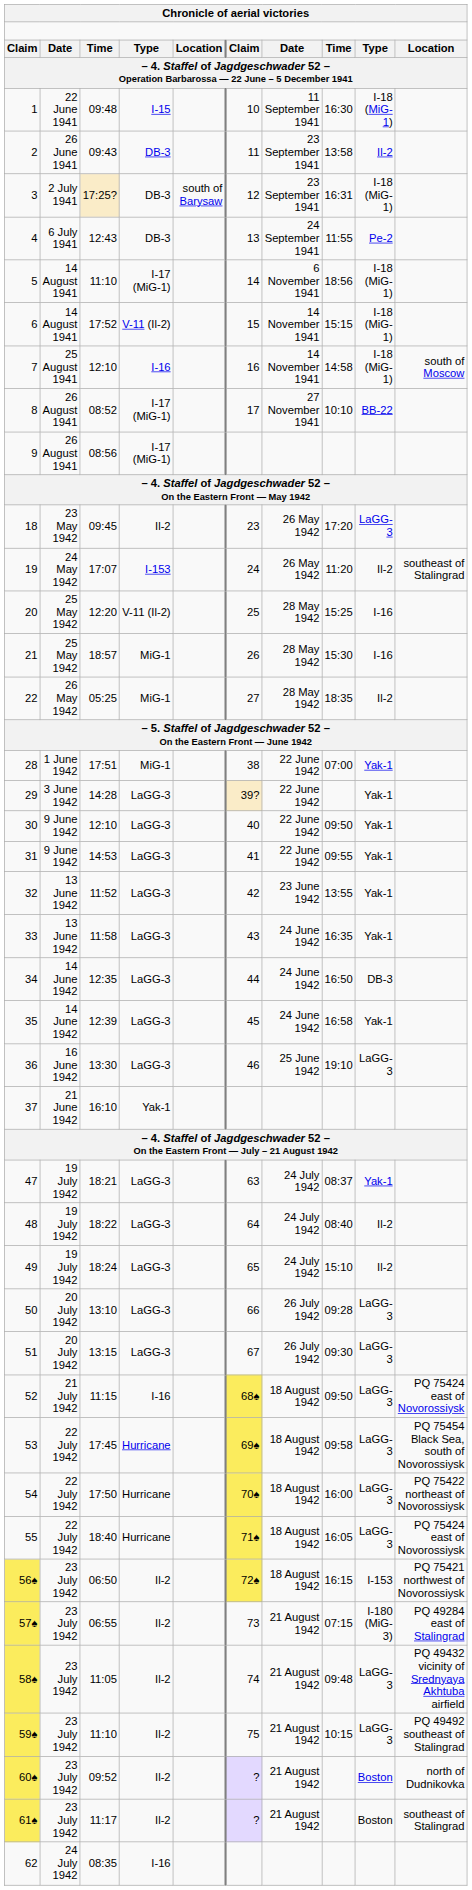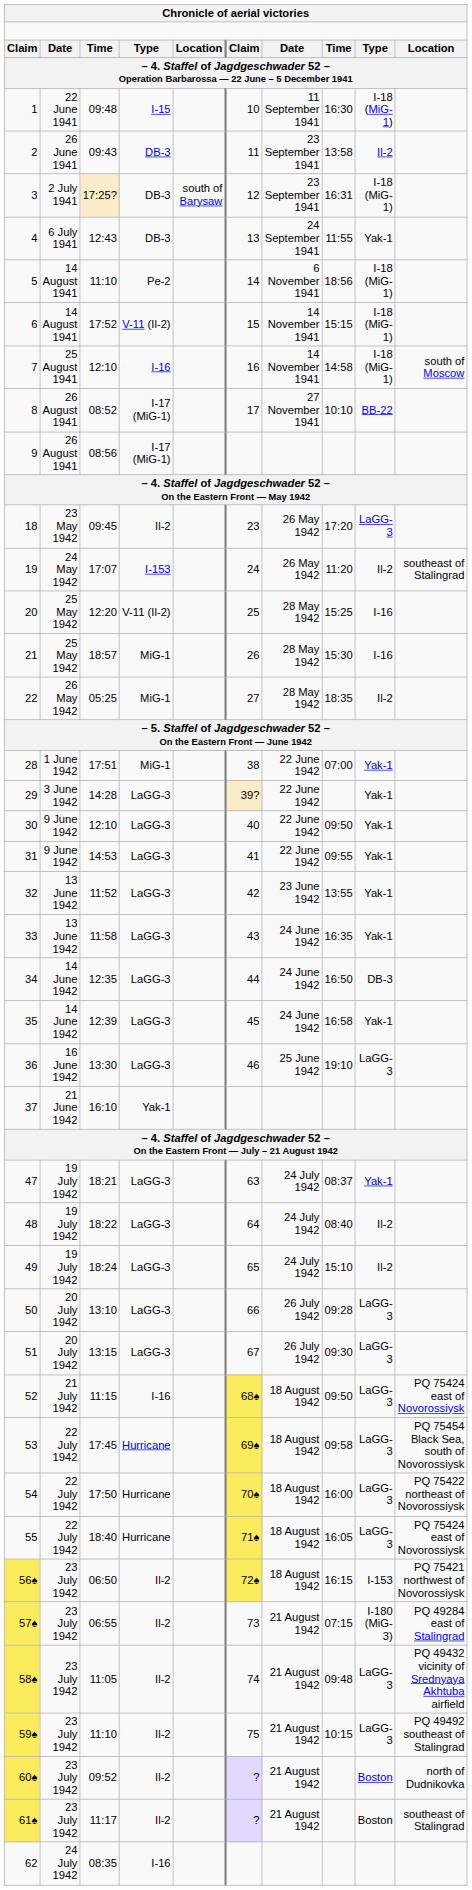(381, 238) Pe-2 -> (378, 238) Yak-1
(152, 281) I-17 (MiG-1) -> (159, 281) Pe-2
